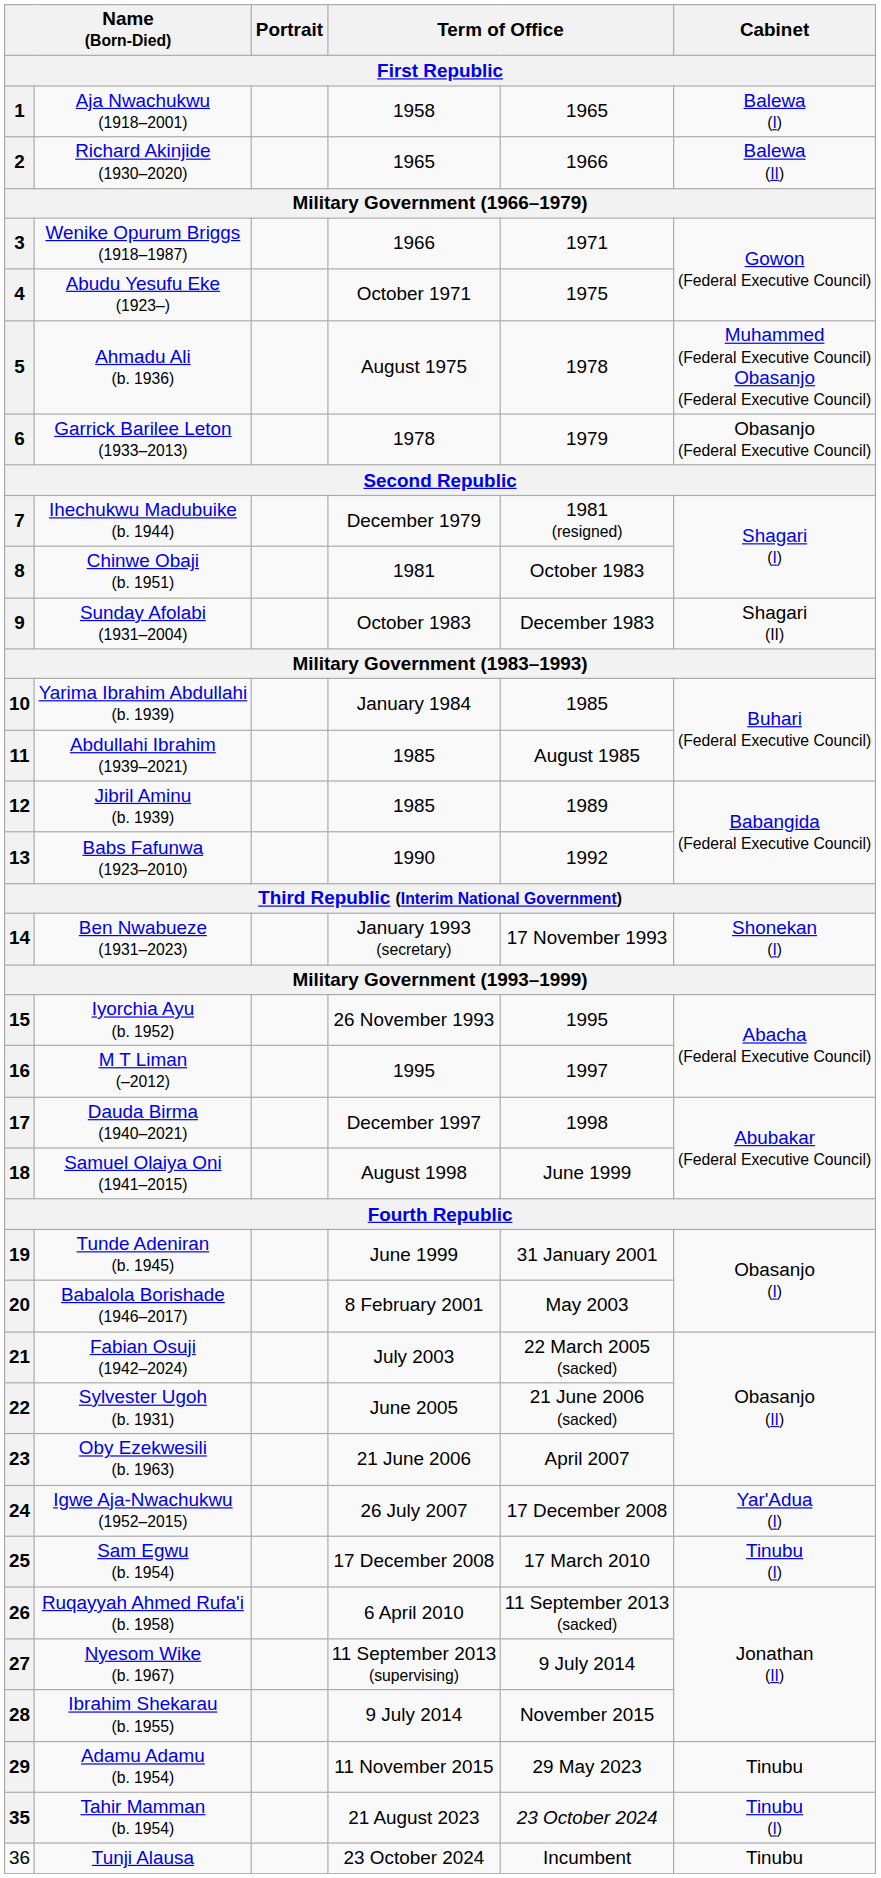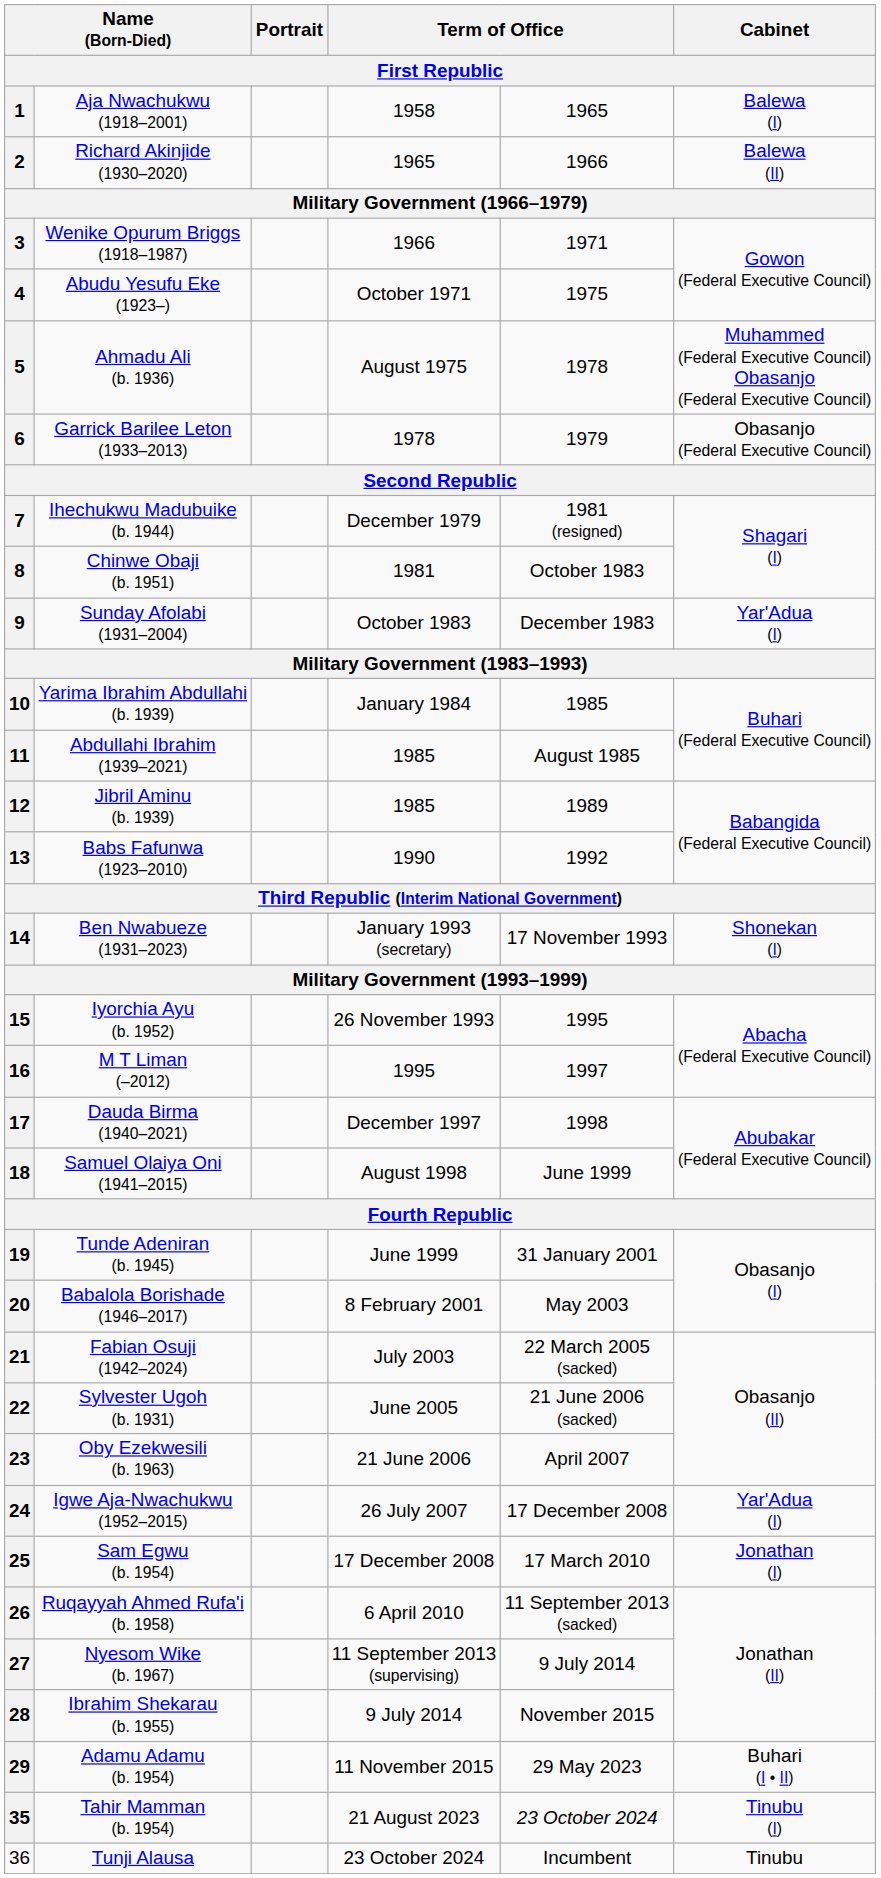(775, 623) Shagari (II) -> (775, 623) Yar'Adua (I)
(775, 1561) Tinubu (I) -> (775, 1561) Jonathan (I)
(775, 1766) Tinubu -> (775, 1766) Buhari (I • II)
